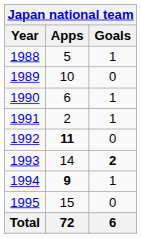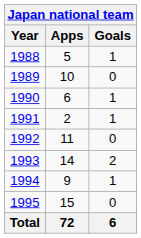(67, 139) bold -> (67, 139) normal
(113, 160) bold -> (113, 160) normal
(67, 181) bold -> (67, 181) normal
